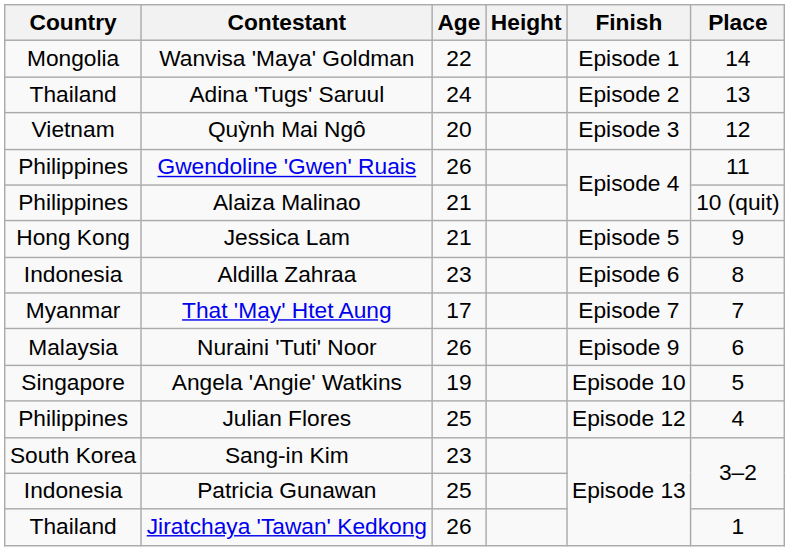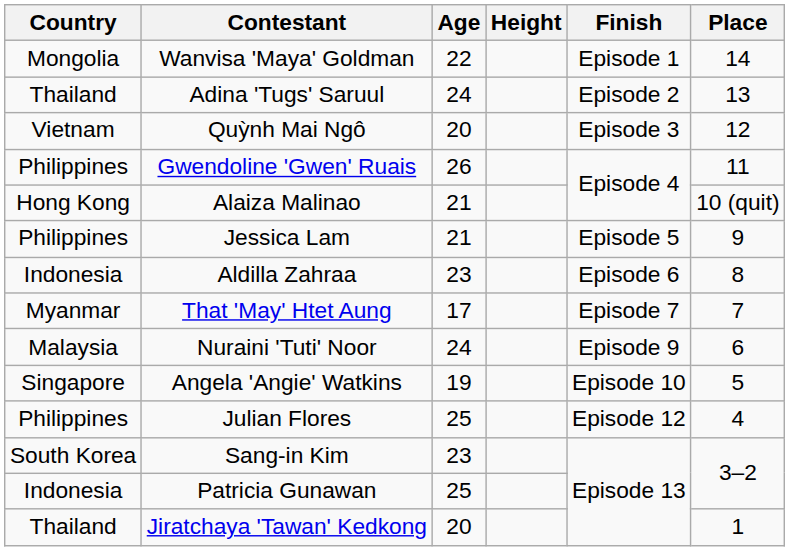(73, 202) Philippines -> (73, 202) Hong Kong
(73, 238) Hong Kong -> (73, 238) Philippines
(459, 346) 26 -> (459, 346) 24
(459, 526) 26 -> (459, 526) 20
